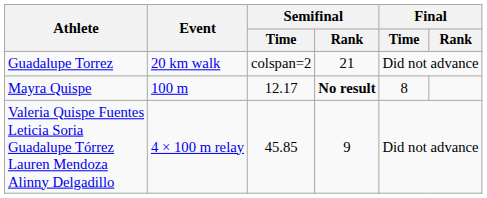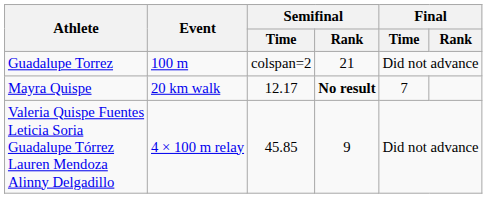(186, 64) 20 km walk -> (170, 64) 100 m
(170, 88) 100 m -> (186, 88) 20 km walk
(404, 88) 8 -> (404, 88) 7
